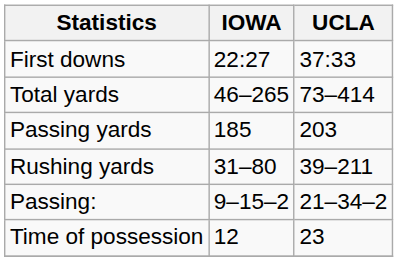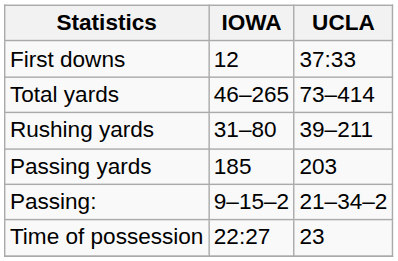(242, 58) 22:27 -> (226, 58) 12
rows swapped: (82, 166) <-> (81, 130)
(226, 237) 12 -> (242, 237) 22:27
